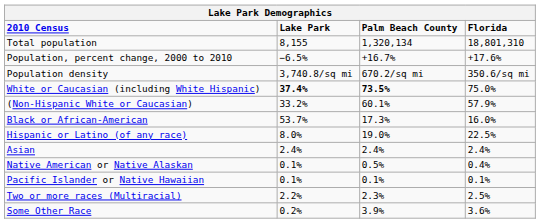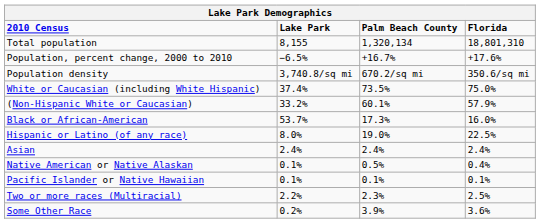(293, 89) bold -> (293, 89) normal
(376, 89) bold -> (376, 89) normal
